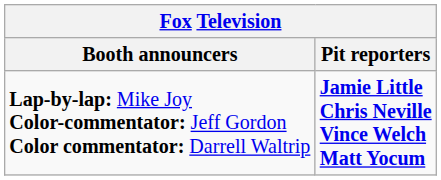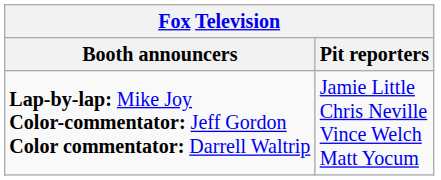(376, 123) bold -> (373, 123) normal
